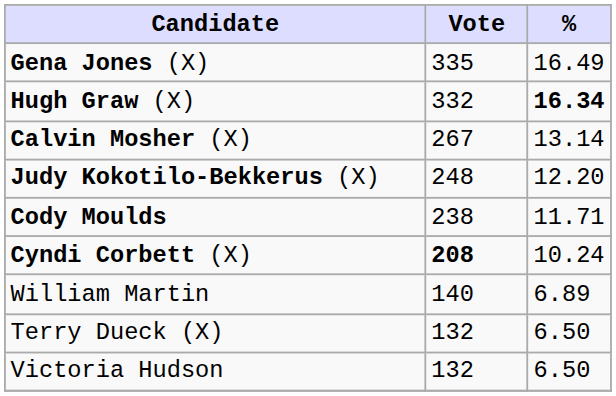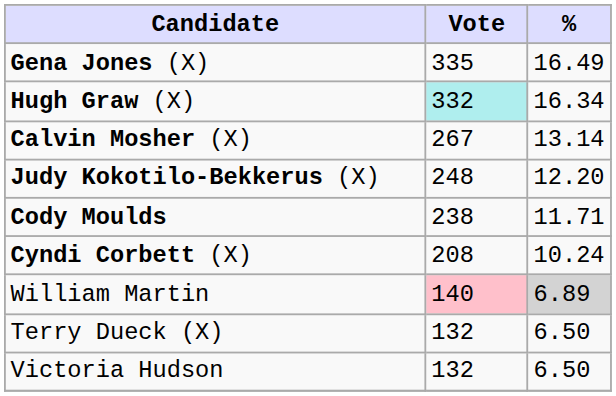(453, 101) no background -> (453, 101) paleturquoise background
(569, 101) bold -> (569, 101) normal
(453, 256) bold -> (453, 256) normal
(453, 294) no background -> (453, 294) pink background
(562, 294) no background -> (562, 294) lightgrey background
